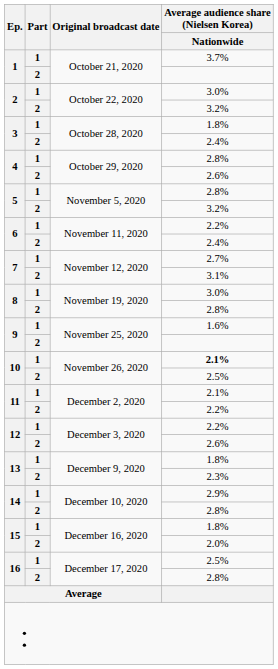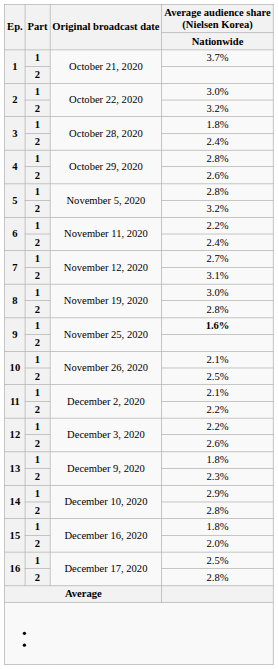(218, 326) normal -> (218, 326) bold
(218, 359) bold -> (218, 359) normal
